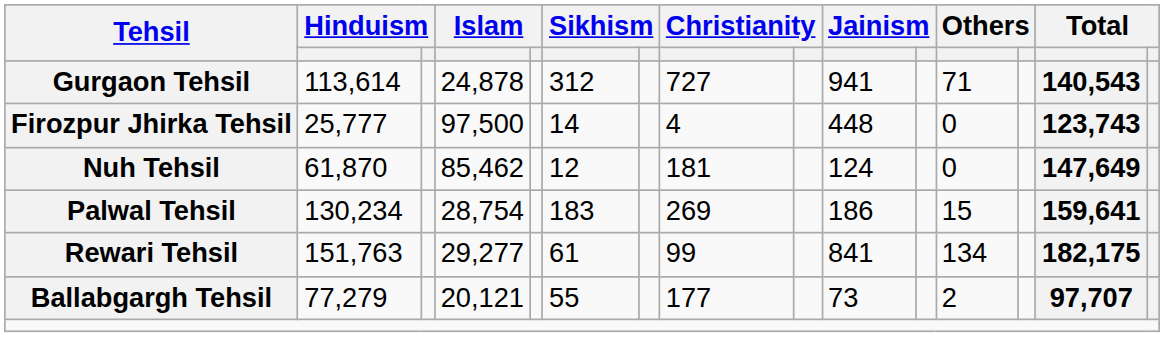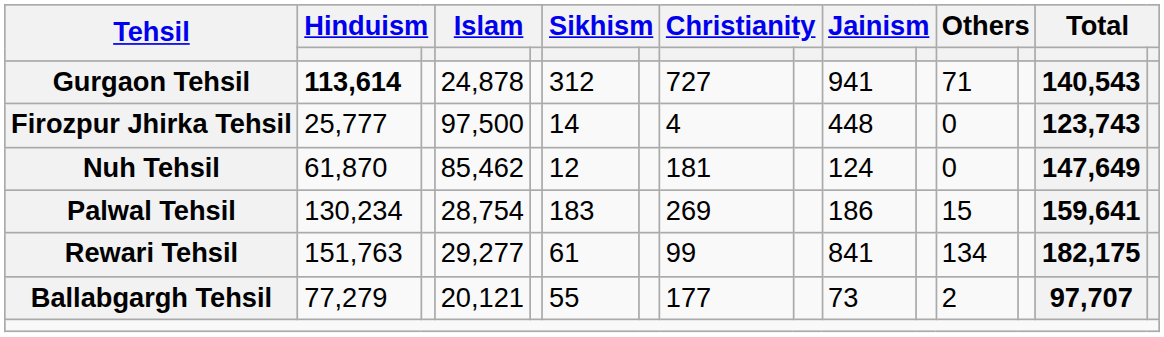(352, 81) normal -> (353, 81) bold
